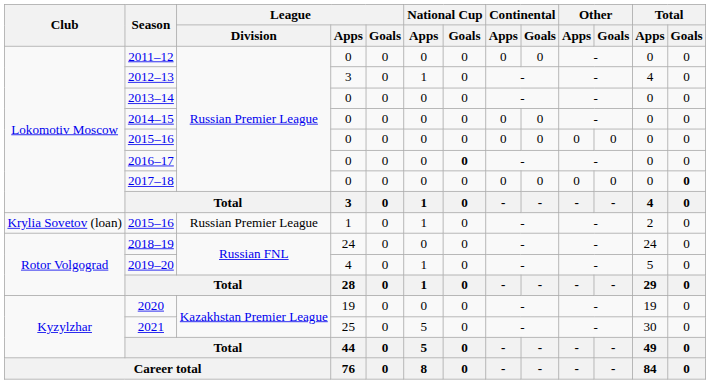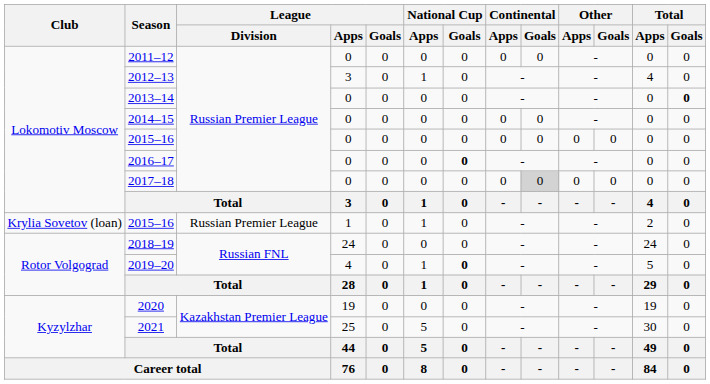(687, 98) normal -> (687, 98) bold
(540, 181) no background -> (540, 181) lightgrey background
(687, 181) bold -> (687, 181) normal
(464, 264) normal -> (464, 264) bold
